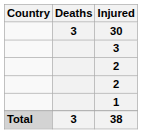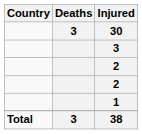(20, 119) lightgrey background -> (20, 119) no background
